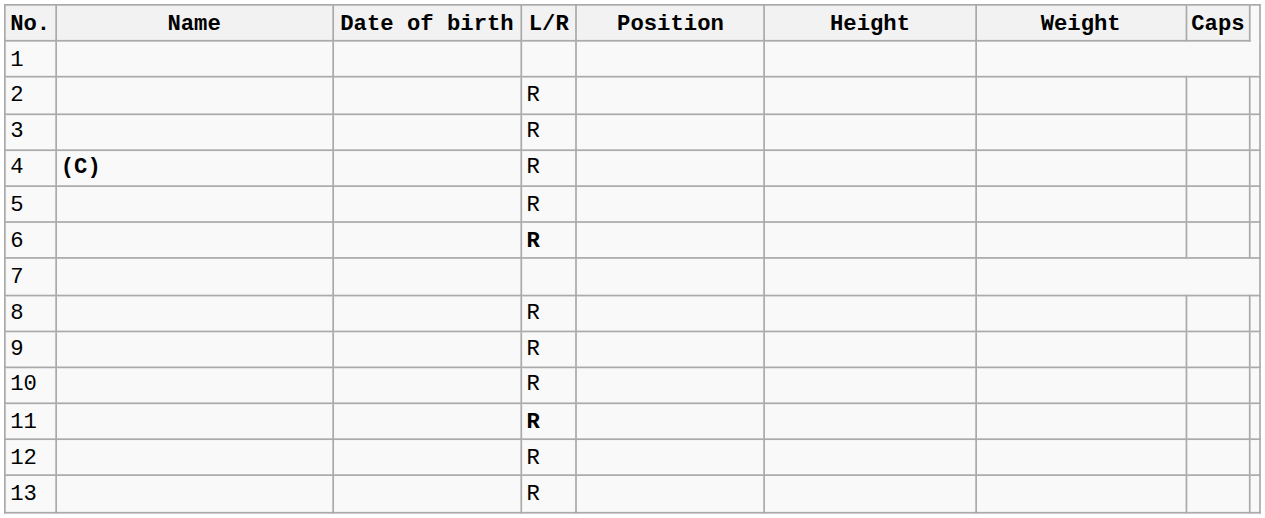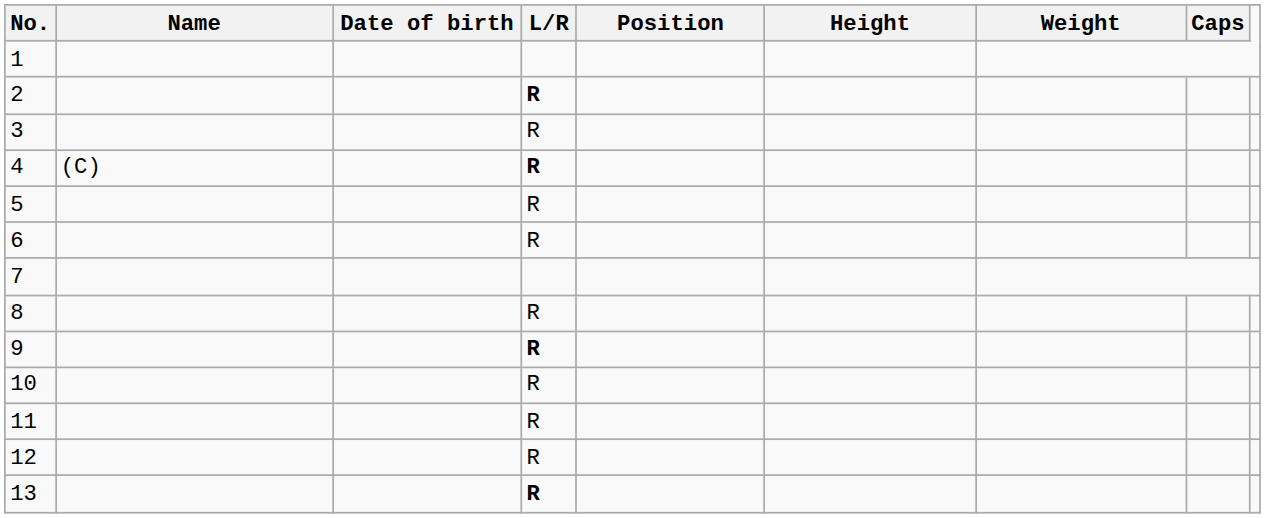(533, 95) normal -> (533, 95) bold
(81, 168) bold -> (81, 168) normal
(533, 168) normal -> (533, 168) bold
(533, 240) bold -> (533, 240) normal
(533, 349) normal -> (533, 349) bold
(533, 422) bold -> (533, 422) normal
(533, 494) normal -> (533, 494) bold
